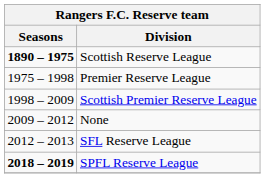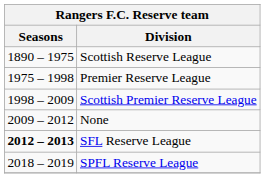(41, 57) bold -> (41, 57) normal
(41, 141) normal -> (41, 141) bold
(41, 162) bold -> (41, 162) normal
